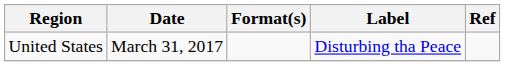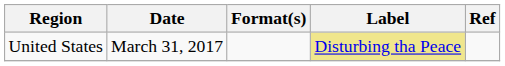(388, 46) no background -> (388, 46) khaki background
